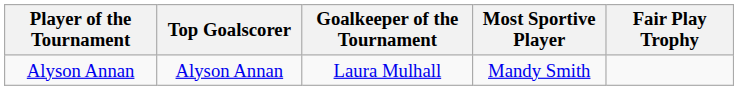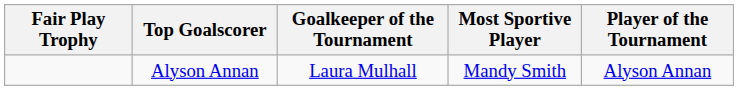columns swapped: (81, 29) <-> (670, 29)
